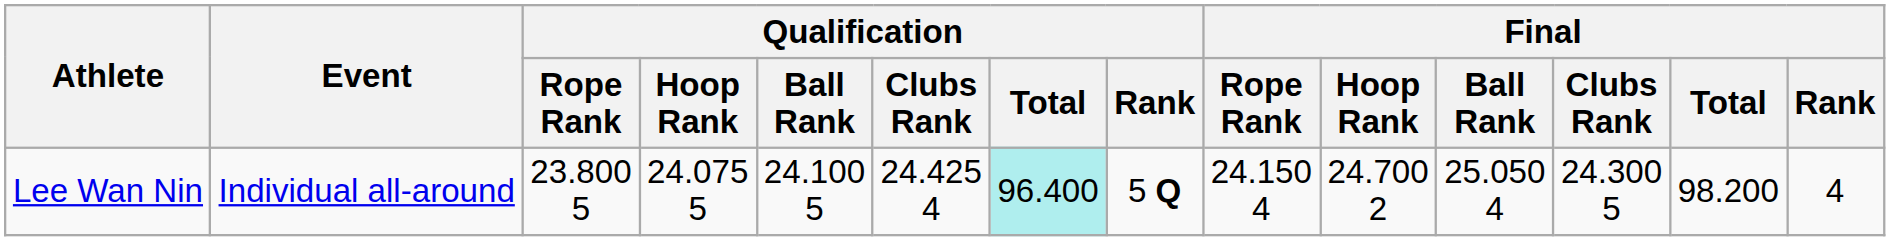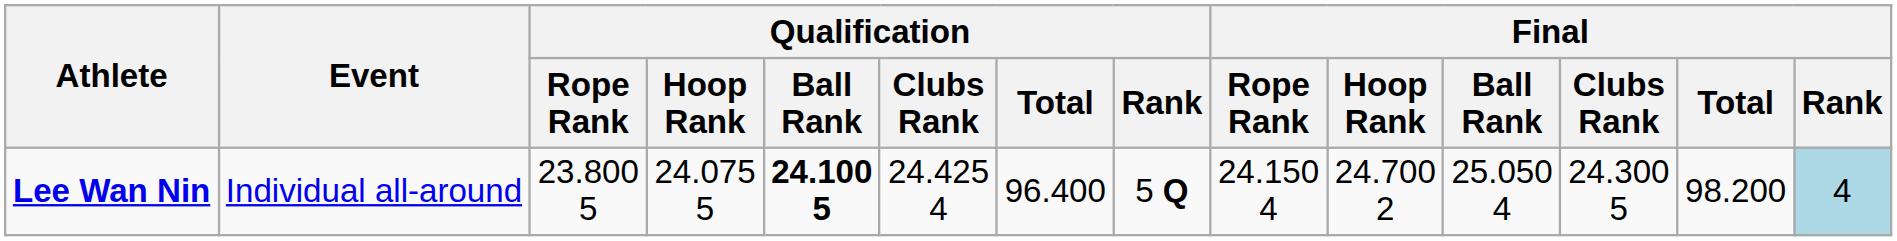(108, 192) normal -> (112, 192) bold
(814, 192) normal -> (822, 192) bold
(1048, 192) paleturquoise background -> (1055, 192) no background
(1835, 192) no background -> (1842, 192) lightblue background
